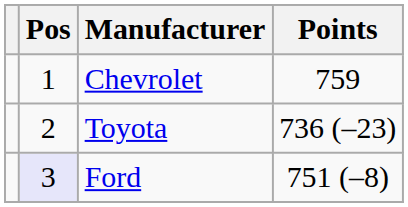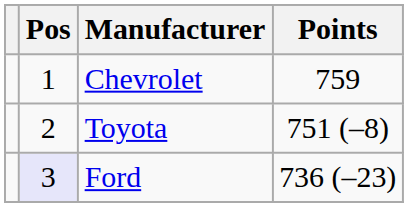(338, 128) 736 (–23) -> (338, 128) 751 (–8)
(338, 177) 751 (–8) -> (338, 177) 736 (–23)
